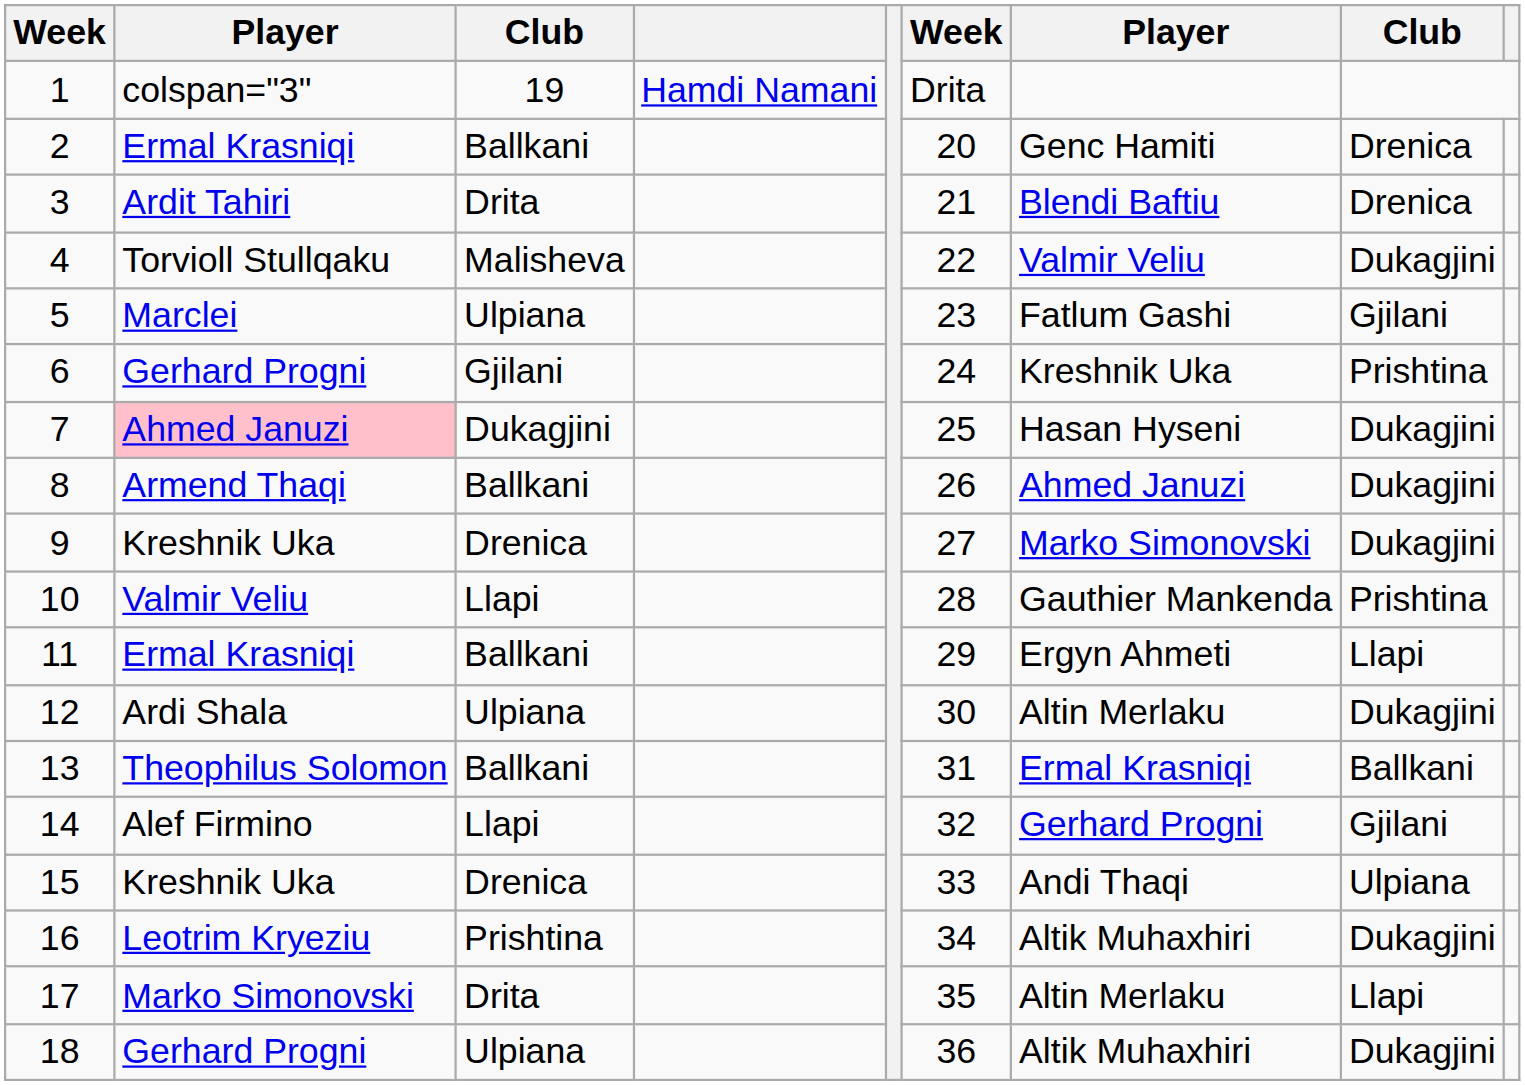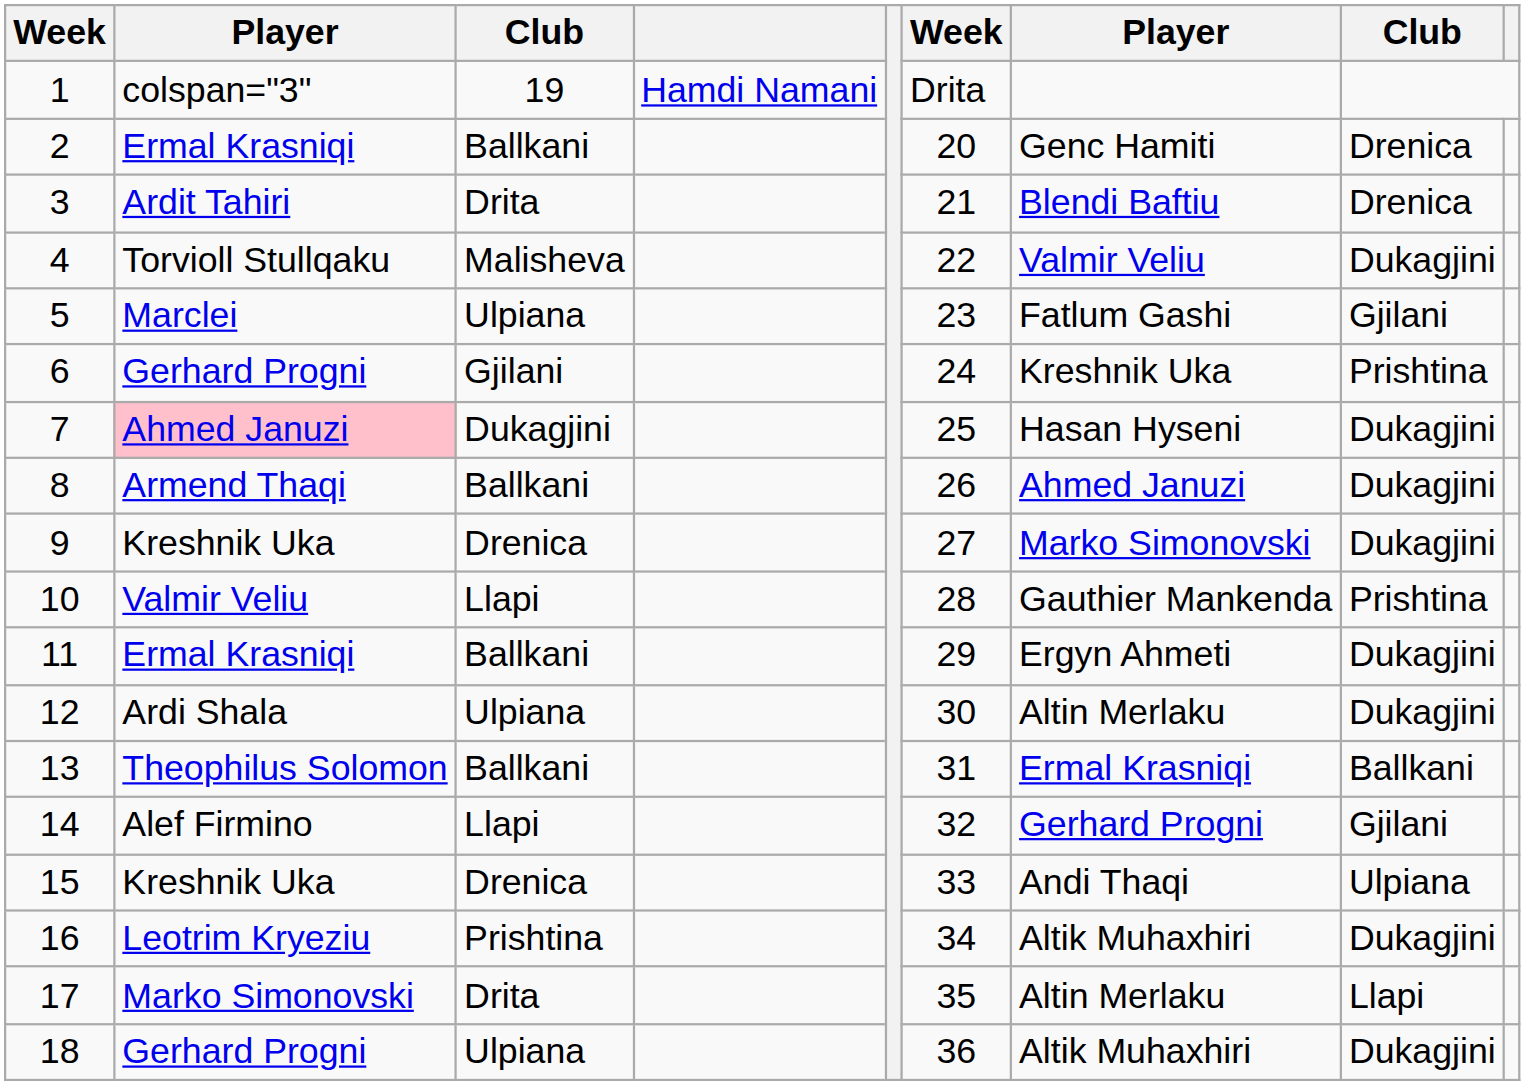(1387, 655) Llapi -> (1422, 655) Dukagjini
